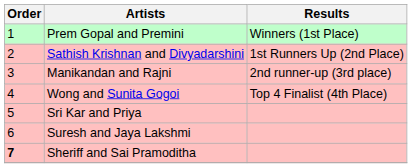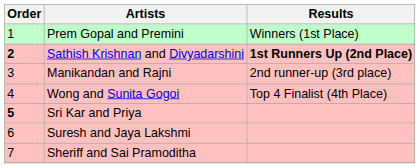(11, 53) normal -> (11, 53) bold
(327, 53) normal -> (331, 53) bold
(11, 113) normal -> (11, 113) bold
(11, 152) bold -> (11, 152) normal
